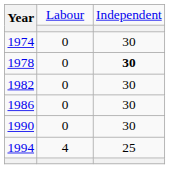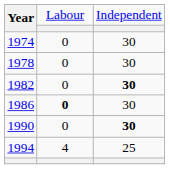(129, 63) bold -> (129, 63) normal
(129, 84) normal -> (129, 84) bold
(65, 105) normal -> (65, 105) bold
(129, 126) normal -> (129, 126) bold
